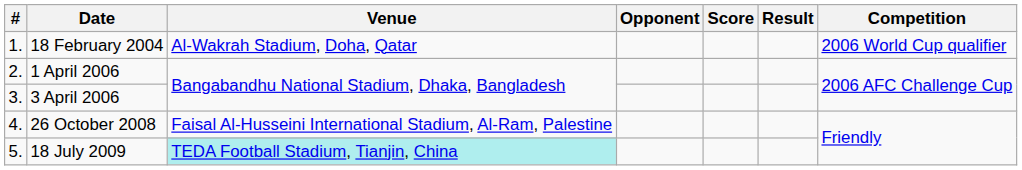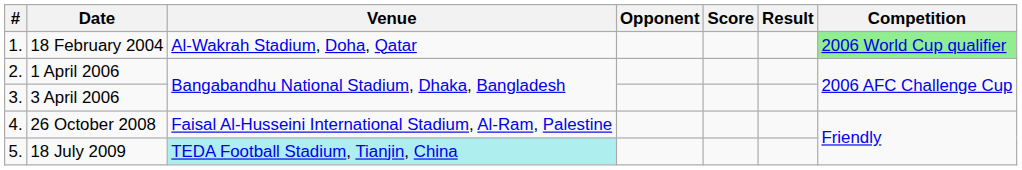(914, 45) no background -> (914, 45) lightgreen background
